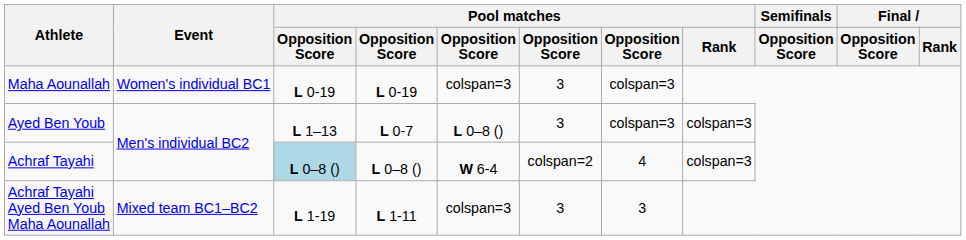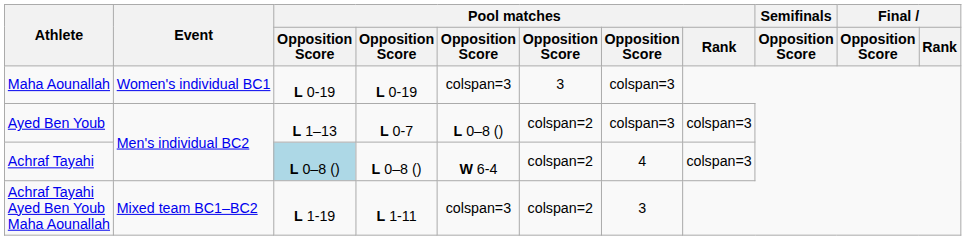(560, 123) 3 -> (560, 123) colspan=2
(560, 208) 3 -> (560, 208) colspan=2
